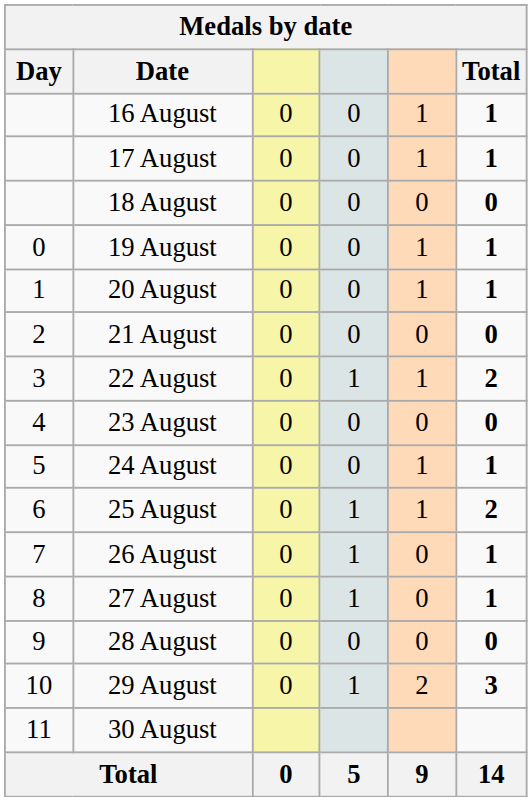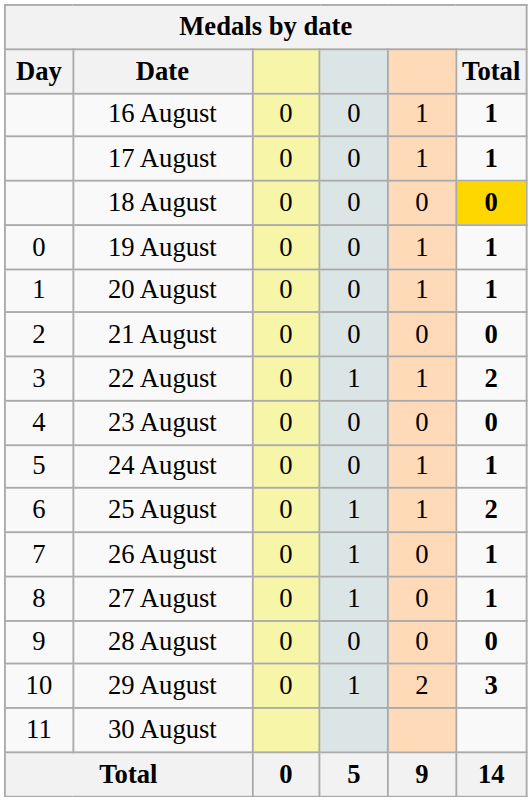(491, 202) no background -> (491, 202) gold background
